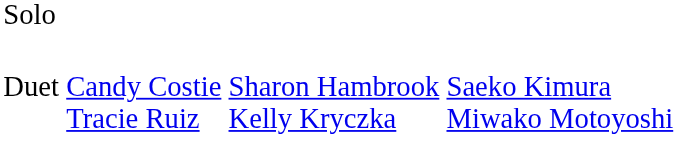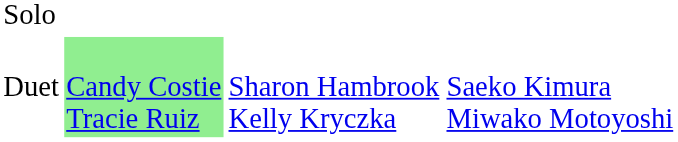(144, 102) no background -> (144, 102) lightgreen background
